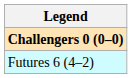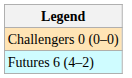(66, 39) bold -> (63, 39) normal
